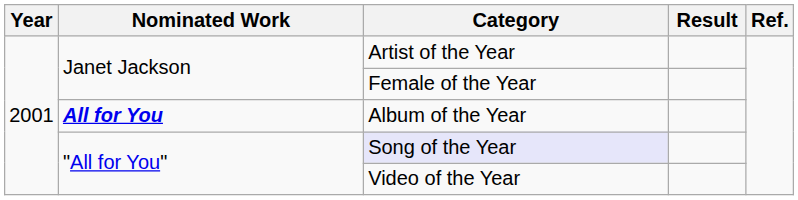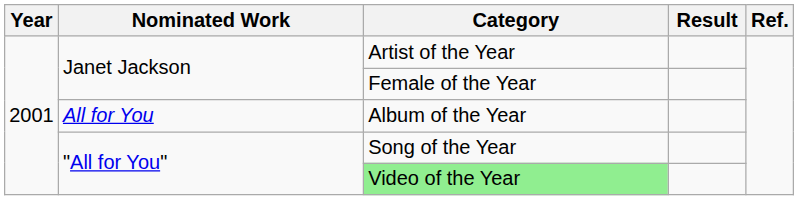(113, 115) bold -> (108, 115) normal
(442, 147) lavender background -> (442, 147) no background
(444, 178) no background -> (444, 178) lightgreen background
